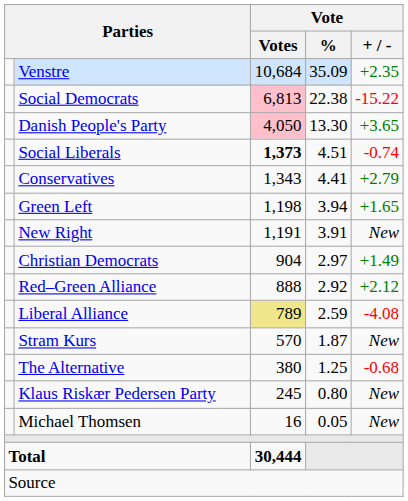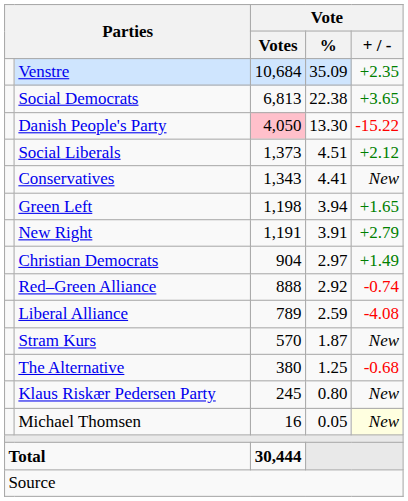(282, 98) pink background -> (282, 98) no background
(377, 98) -15.22 -> (379, 98) +3.65
(379, 125) +3.65 -> (377, 125) -15.22
(282, 152) bold -> (282, 152) normal
(381, 152) -0.74 -> (379, 152) +2.12
(379, 179) +2.79 -> (384, 179) New
(384, 233) New -> (379, 233) +2.79
(379, 286) +2.12 -> (381, 286) -0.74
(289, 313) khaki background -> (289, 313) no background
(384, 421) no background -> (384, 421) lightyellow background
